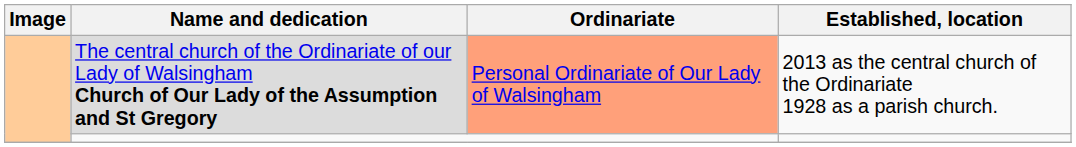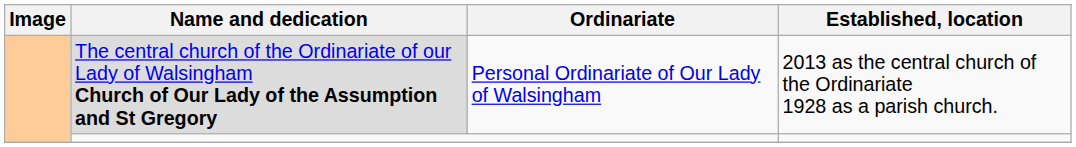(616, 84) lightsalmon background -> (616, 84) no background
